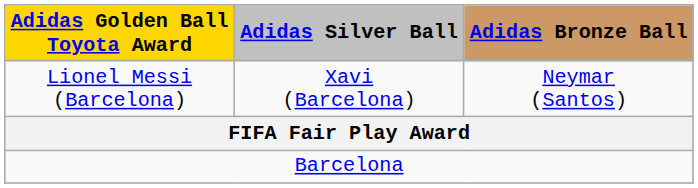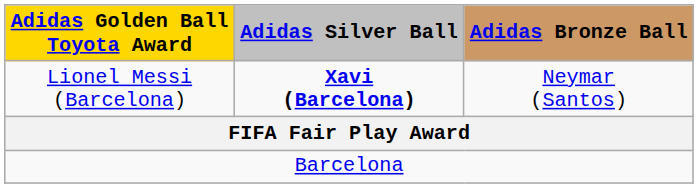(349, 89) normal -> (349, 89) bold
